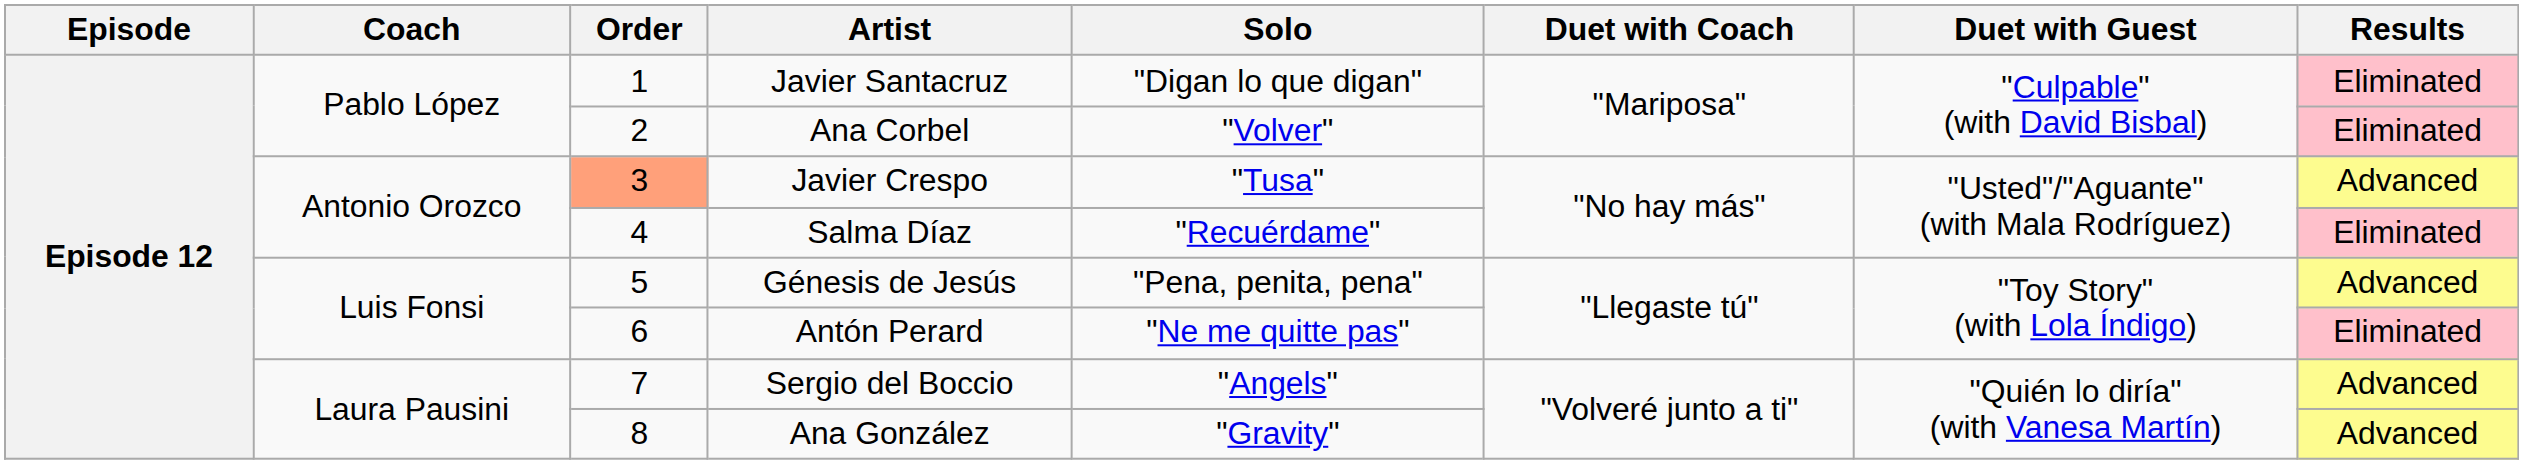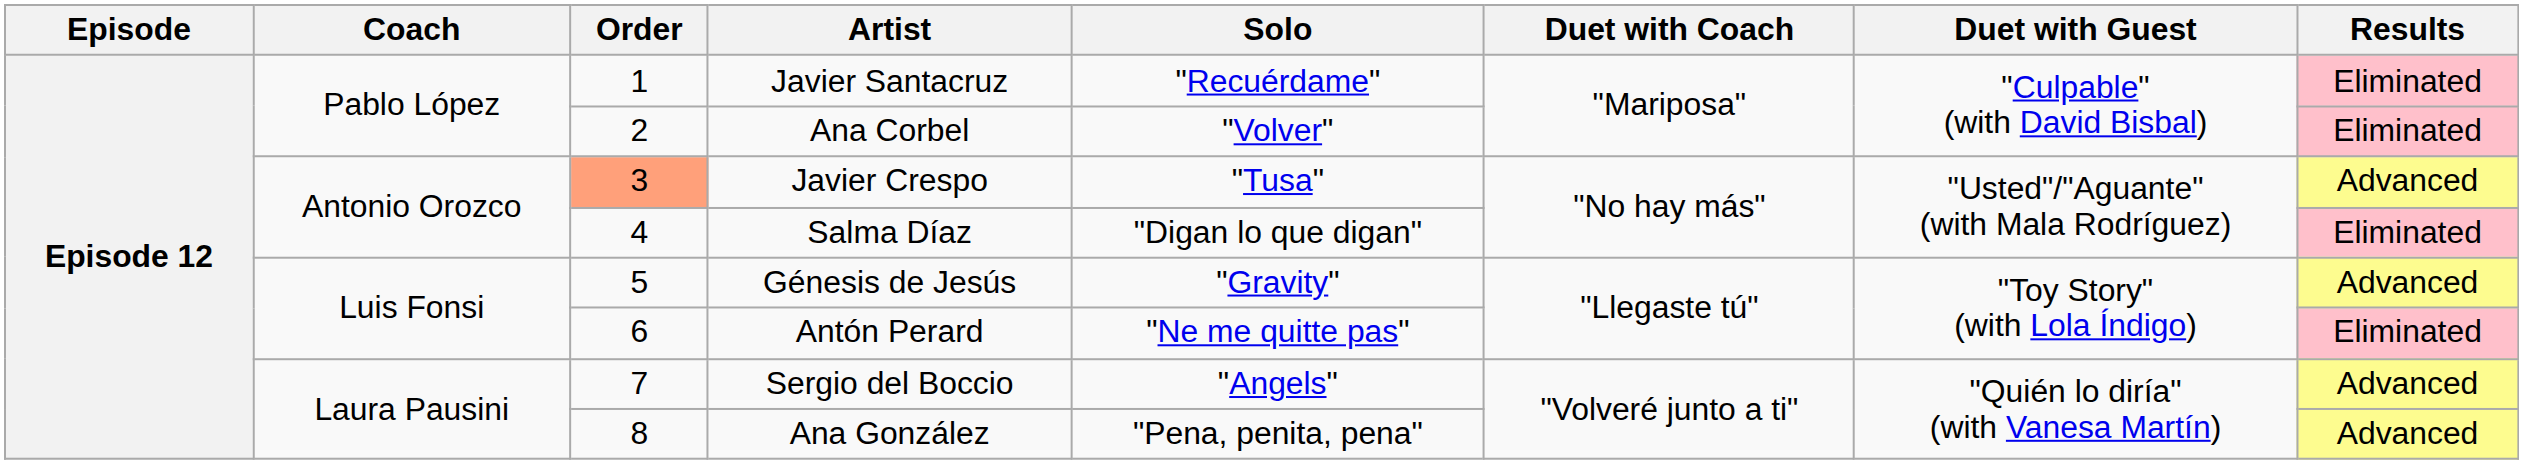(1278, 80) "Digan lo que digan" -> (1278, 80) "Recuérdame"
(1278, 231) "Recuérdame" -> (1278, 231) "Digan lo que digan"
(1278, 282) "Pena, penita, pena" -> (1278, 282) "Gravity"
(1278, 433) "Gravity" -> (1278, 433) "Pena, penita, pena"
